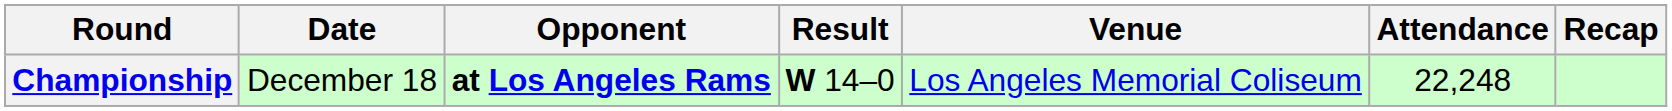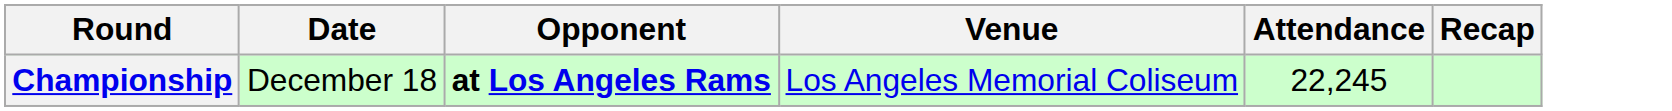- column: (840, 29)
(1463, 79) 22,248 -> (1339, 79) 22,245
